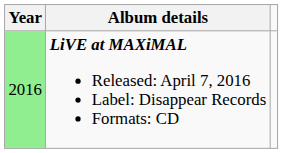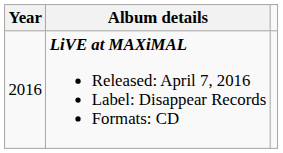(25, 89) lightgreen background -> (25, 89) no background
